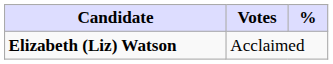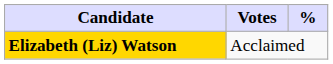(93, 45) no background -> (93, 45) gold background
